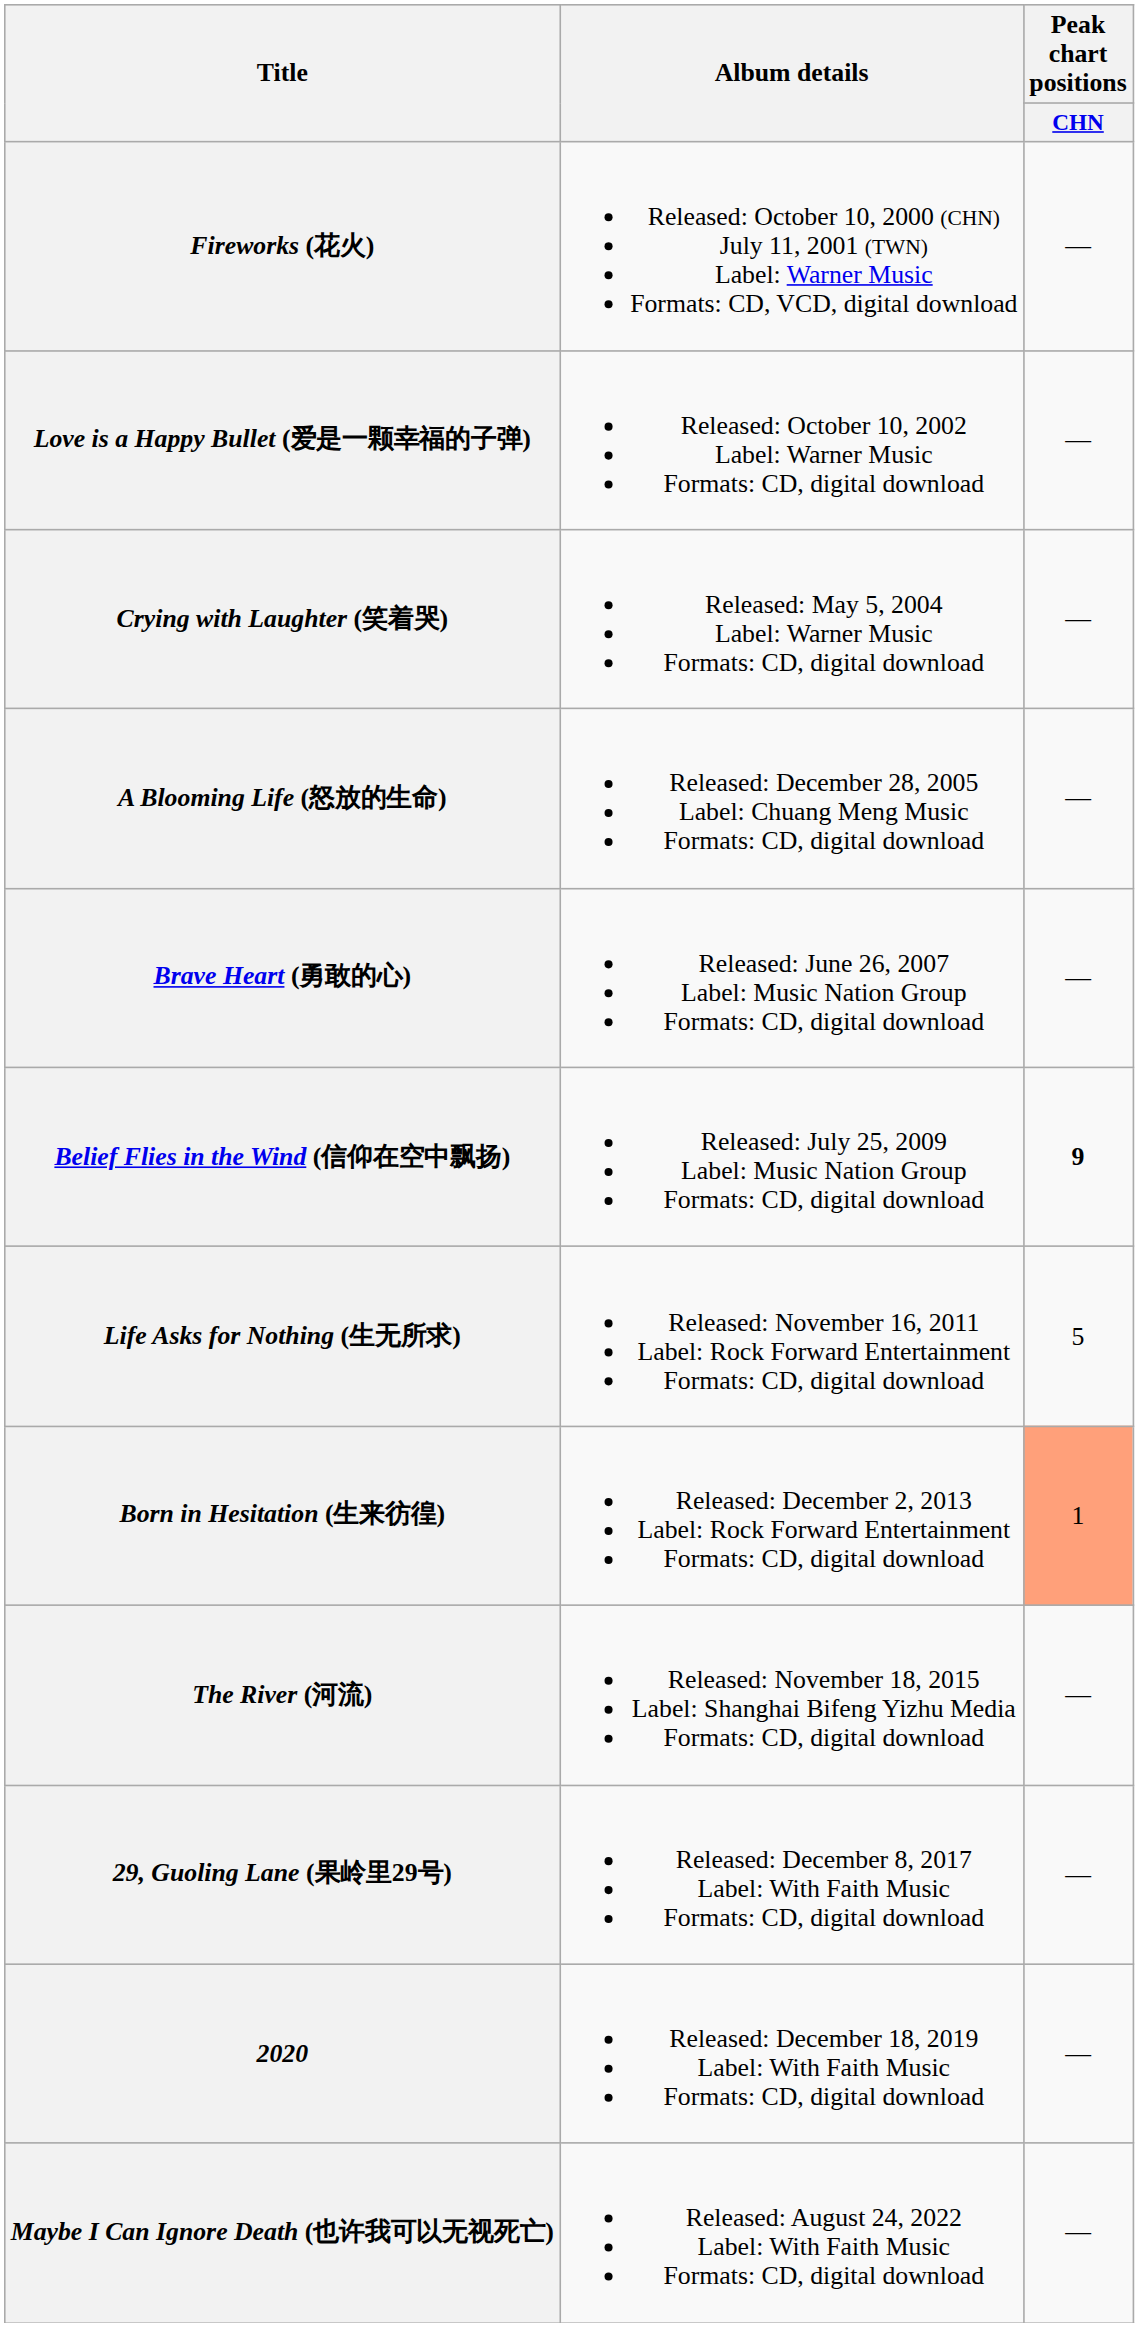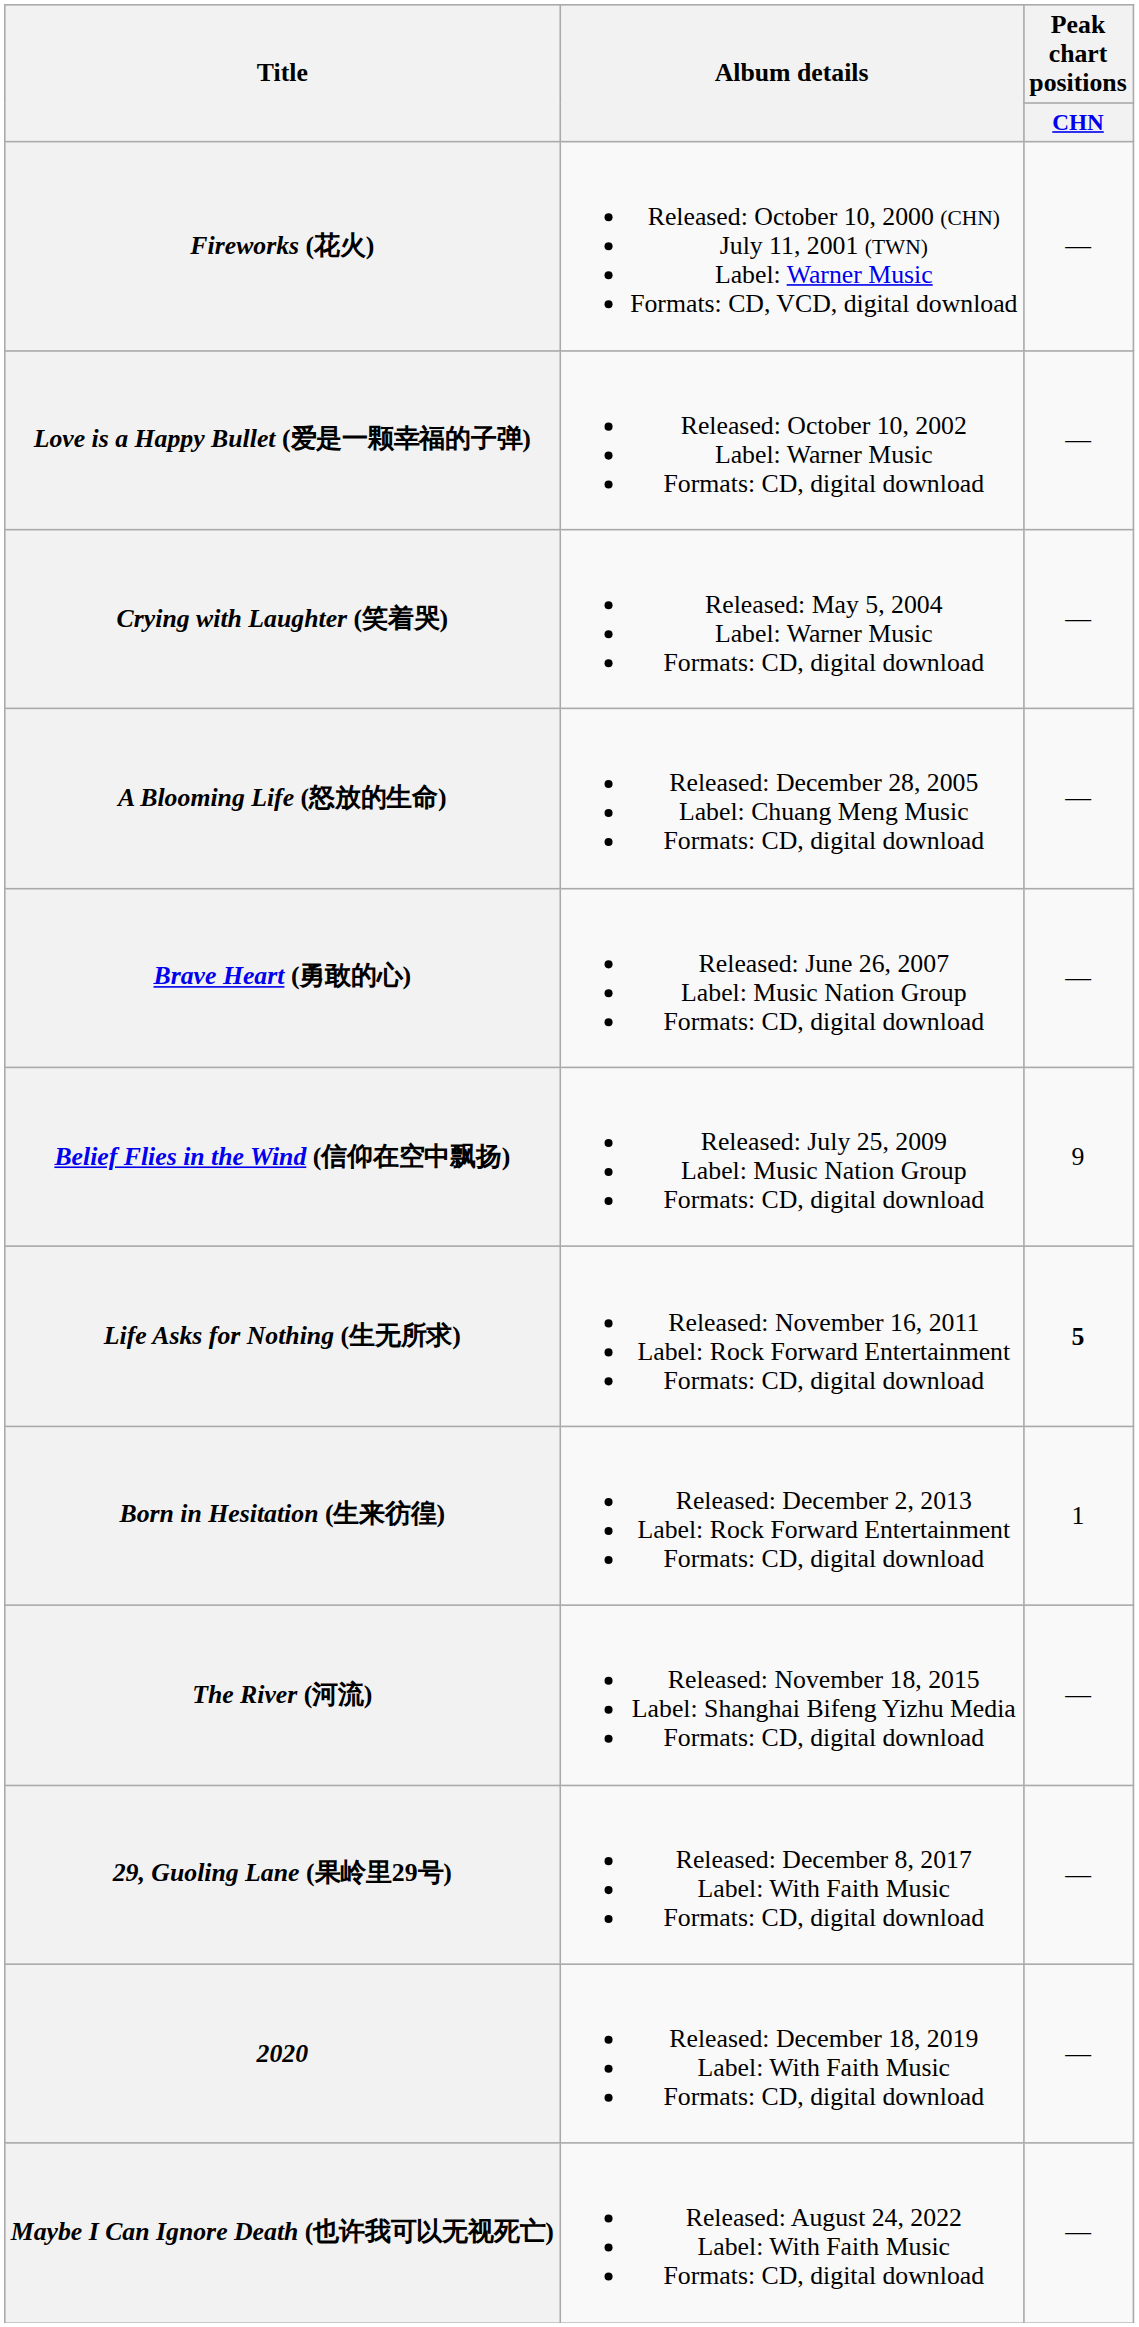(1078, 1156) bold -> (1078, 1156) normal
(1078, 1336) normal -> (1078, 1336) bold
(1078, 1515) lightsalmon background -> (1078, 1515) no background
